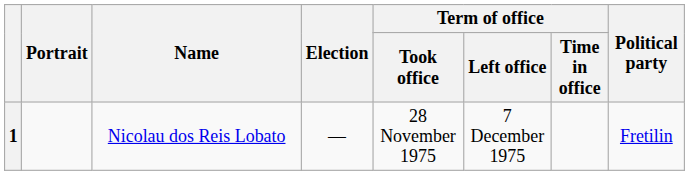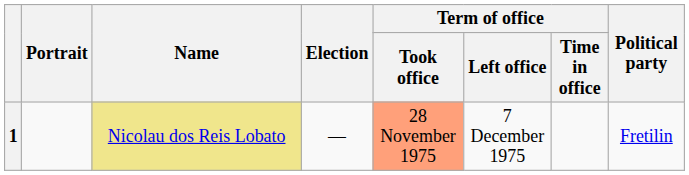(197, 136) no background -> (197, 136) khaki background
(418, 136) no background -> (418, 136) lightsalmon background
